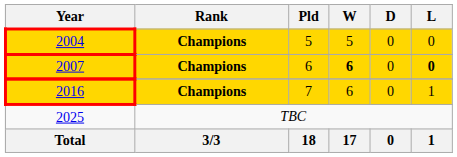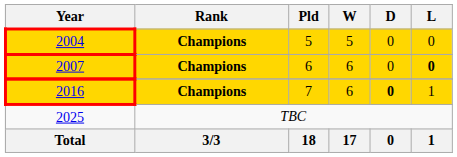(350, 66) bold -> (350, 66) normal
(390, 92) normal -> (390, 92) bold
